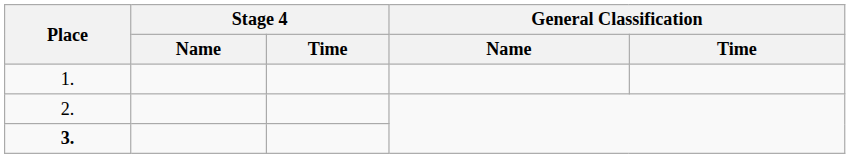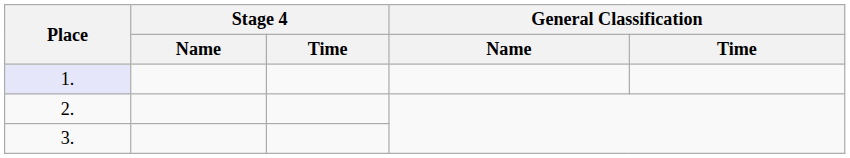(68, 79) no background -> (68, 79) lavender background
(68, 138) bold -> (68, 138) normal
